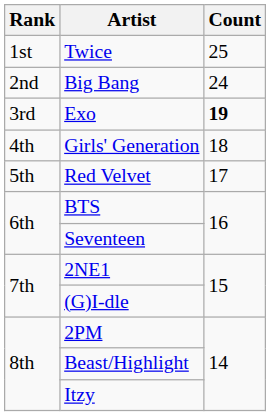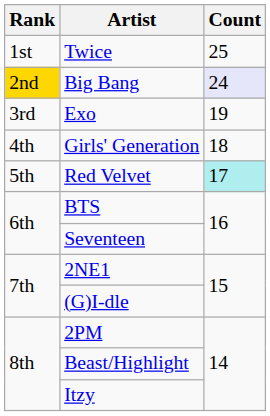(24, 82) no background -> (24, 82) gold background
(218, 82) no background -> (218, 82) lavender background
(218, 113) bold -> (218, 113) normal
(218, 176) no background -> (218, 176) paleturquoise background
